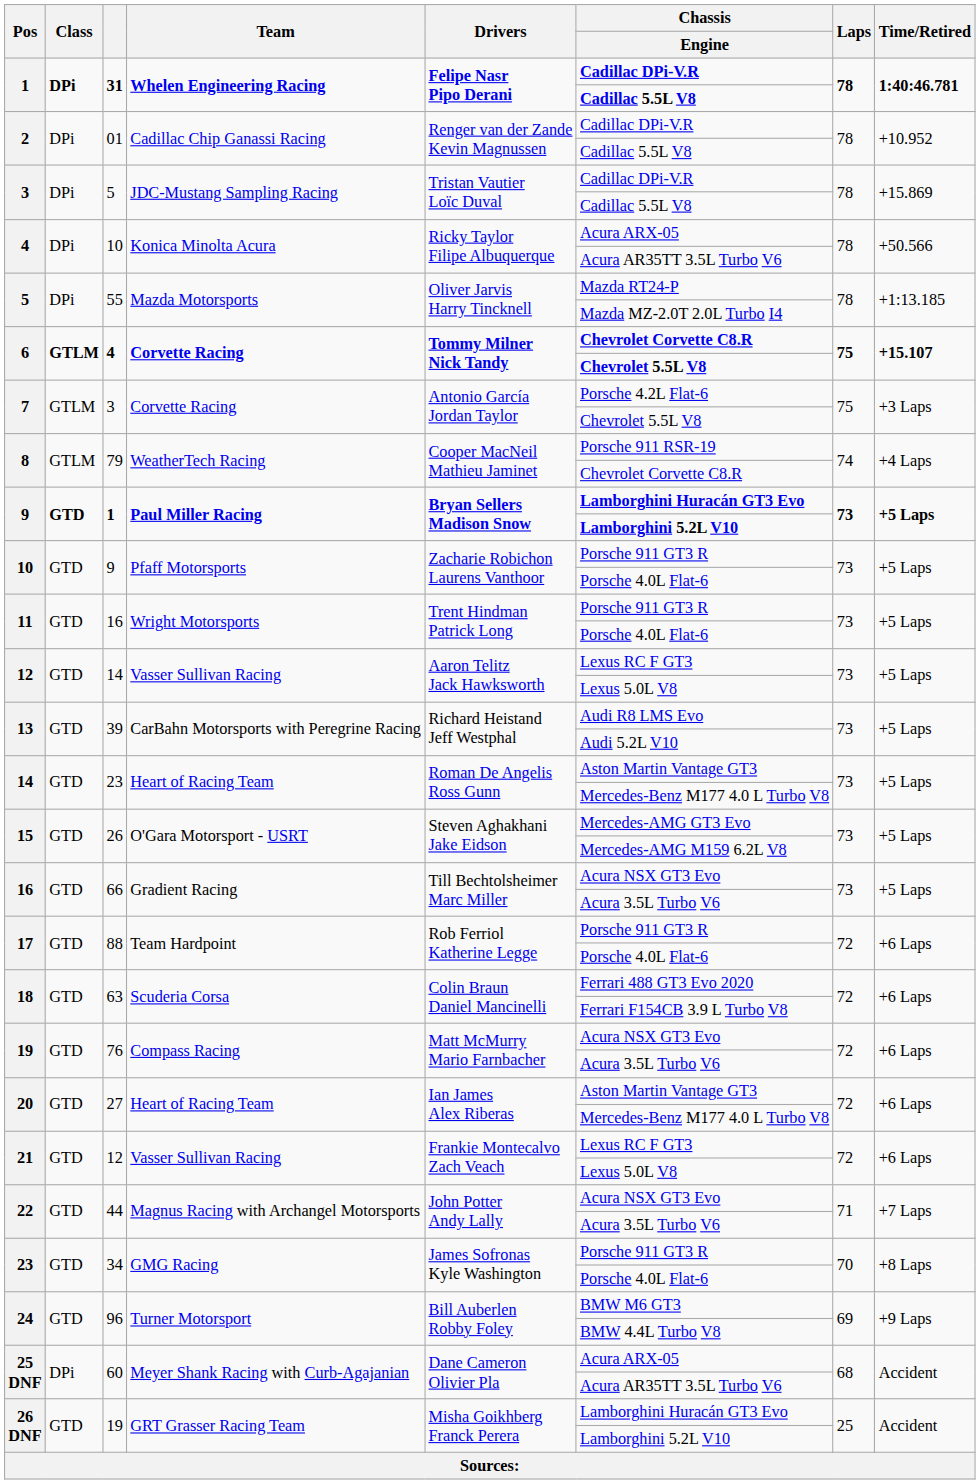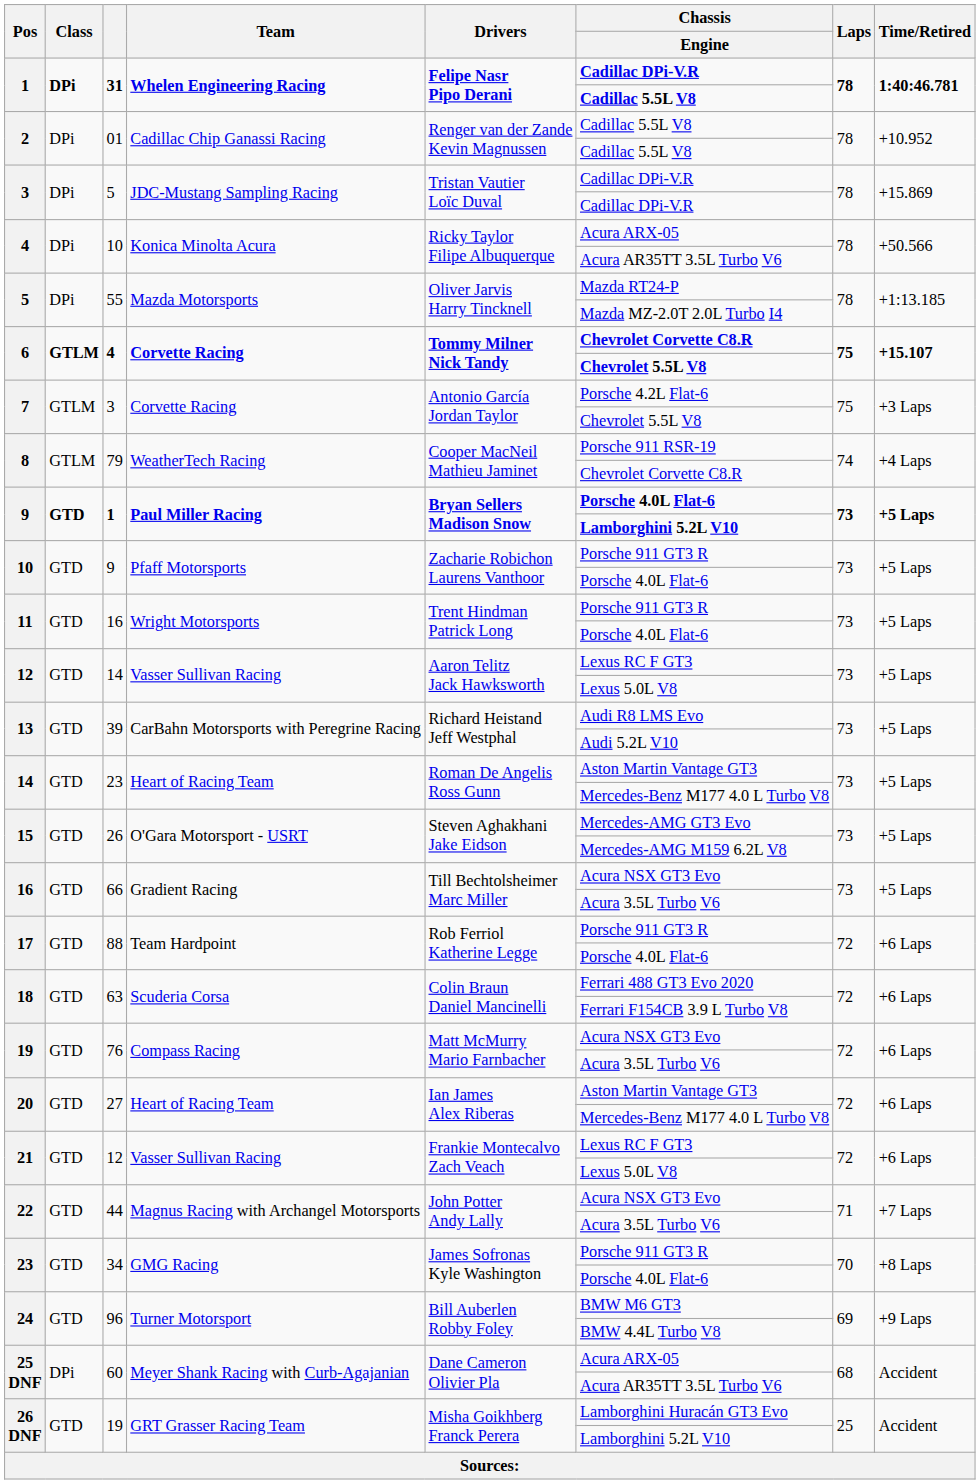(637, 125) Cadillac DPi-V.R -> (636, 125) Cadillac 5.5L V8
(636, 205) Cadillac 5.5L V8 -> (637, 205) Cadillac DPi-V.R
(692, 500) Lamborghini Huracán GT3 Evo -> (647, 500) Porsche 4.0L Flat-6
